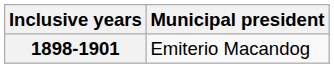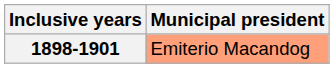(230, 49) no background -> (230, 49) lightsalmon background
